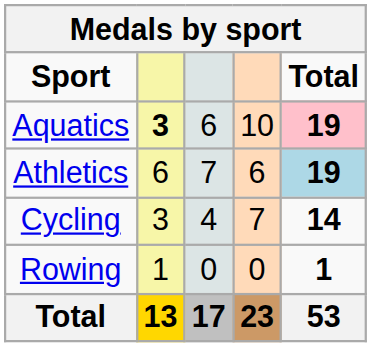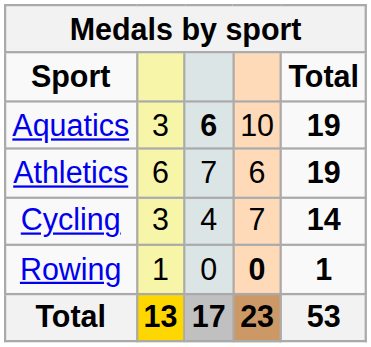(160, 125) bold -> (160, 125) normal
(209, 125) normal -> (209, 125) bold
(324, 125) pink background -> (324, 125) no background
(324, 173) lightblue background -> (324, 173) no background
(257, 269) normal -> (257, 269) bold
